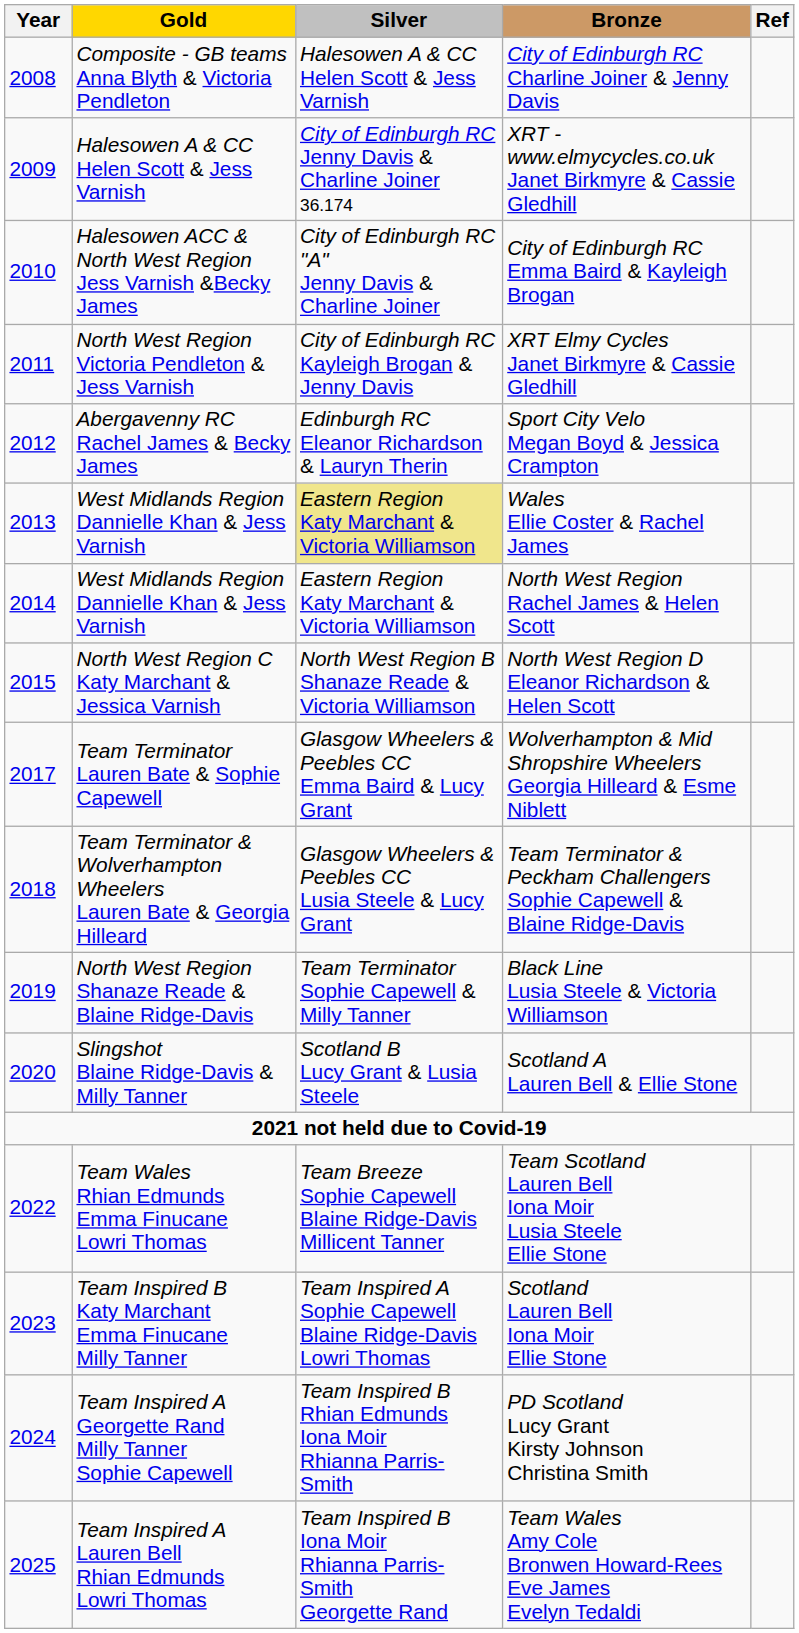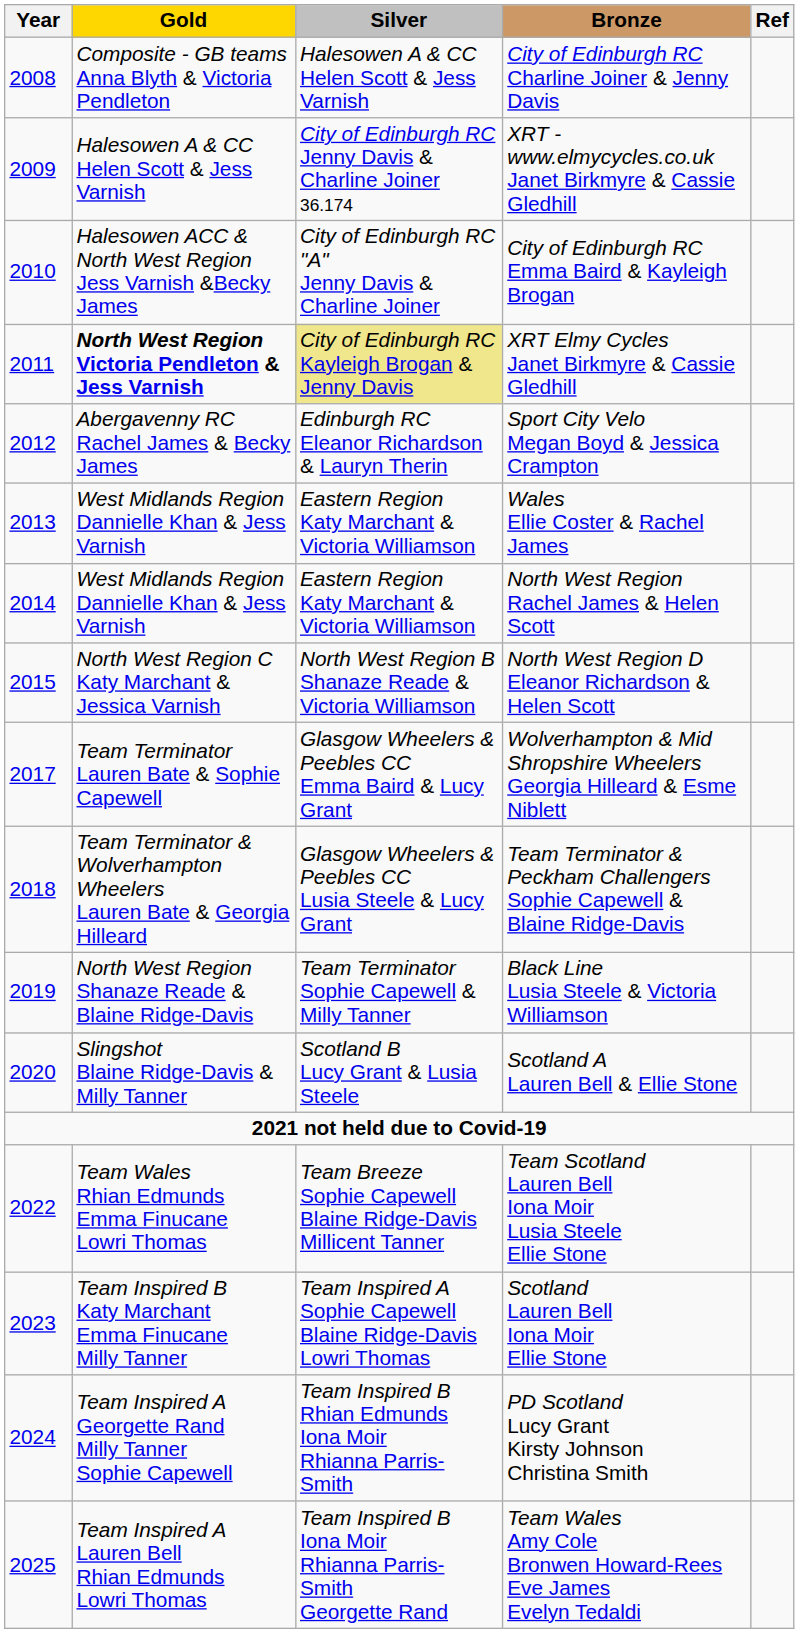(171, 363) normal -> (178, 363) bold
(398, 363) no background -> (398, 363) khaki background
(388, 523) khaki background -> (388, 523) no background
